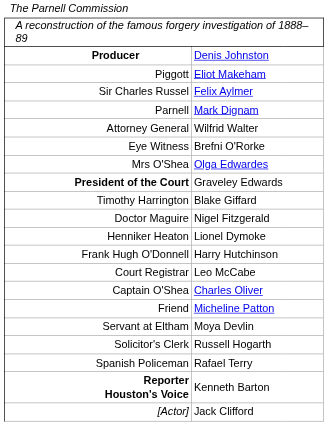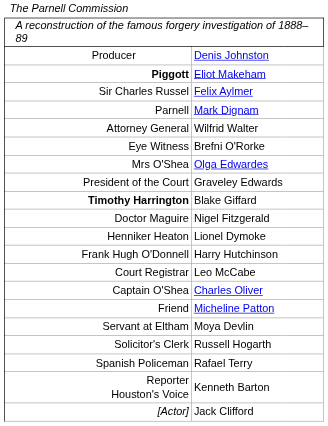(116, 56) bold -> (114, 56) normal
(172, 74) normal -> (170, 74) bold
(132, 182) bold -> (136, 182) normal
(143, 200) normal -> (138, 200) bold
(147, 387) bold -> (150, 387) normal
